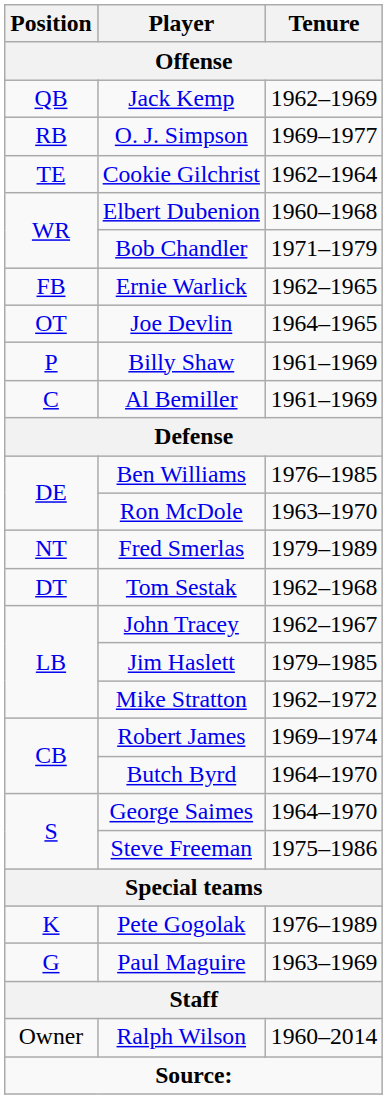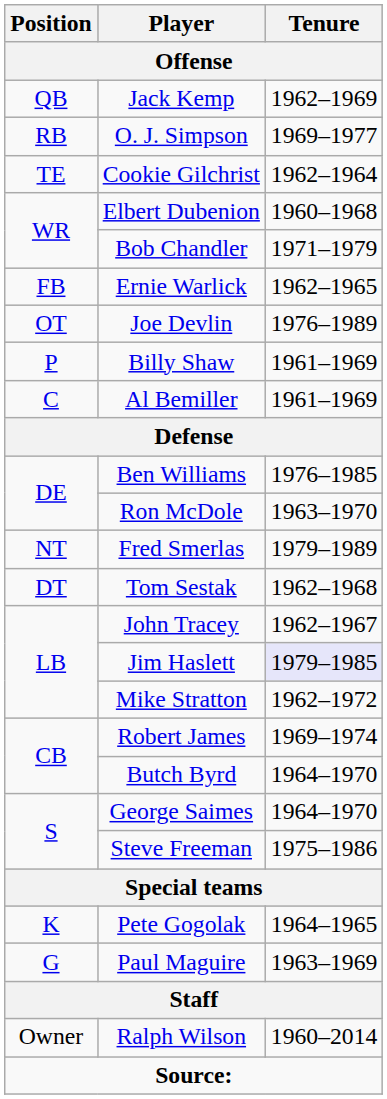(324, 323) 1964–1965 -> (324, 323) 1976–1989
(324, 661) no background -> (324, 661) lavender background
(324, 924) 1976–1989 -> (324, 924) 1964–1965
